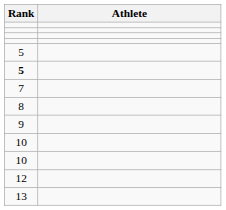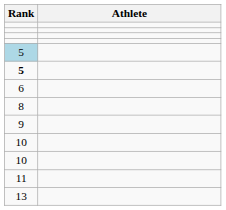(21, 52) no background -> (21, 52) lightblue background
(21, 88) 7 -> (21, 88) 6
(21, 178) 12 -> (21, 178) 11
